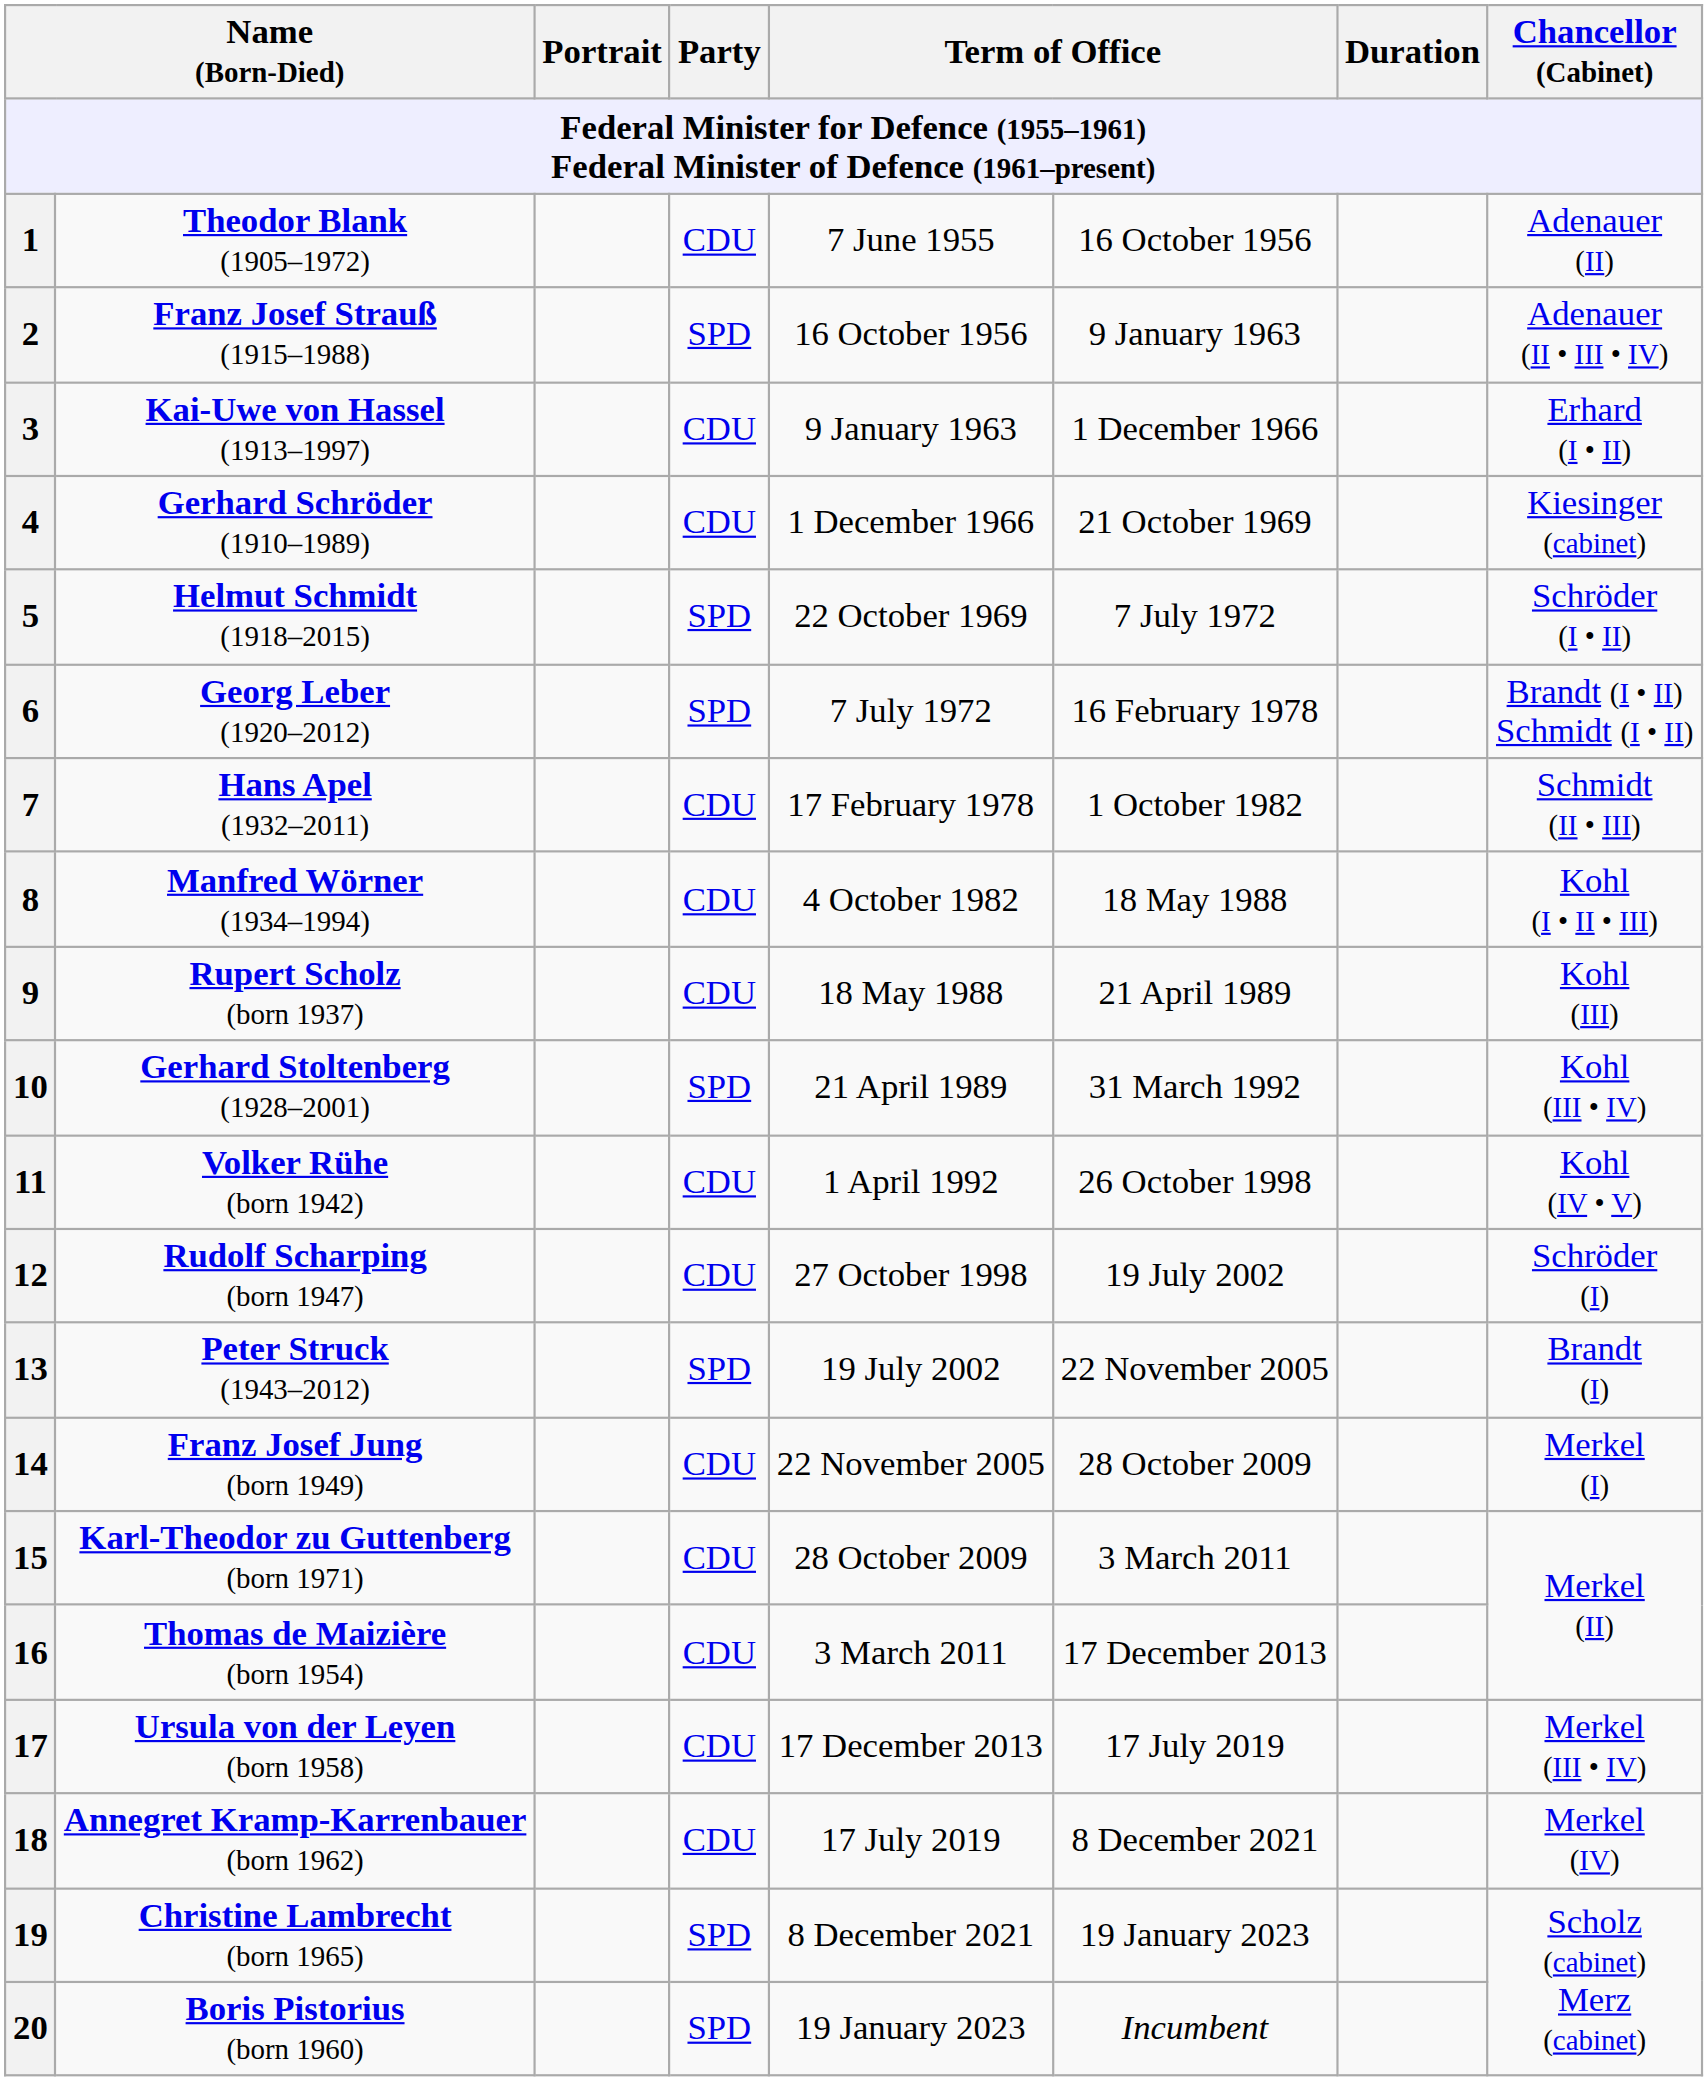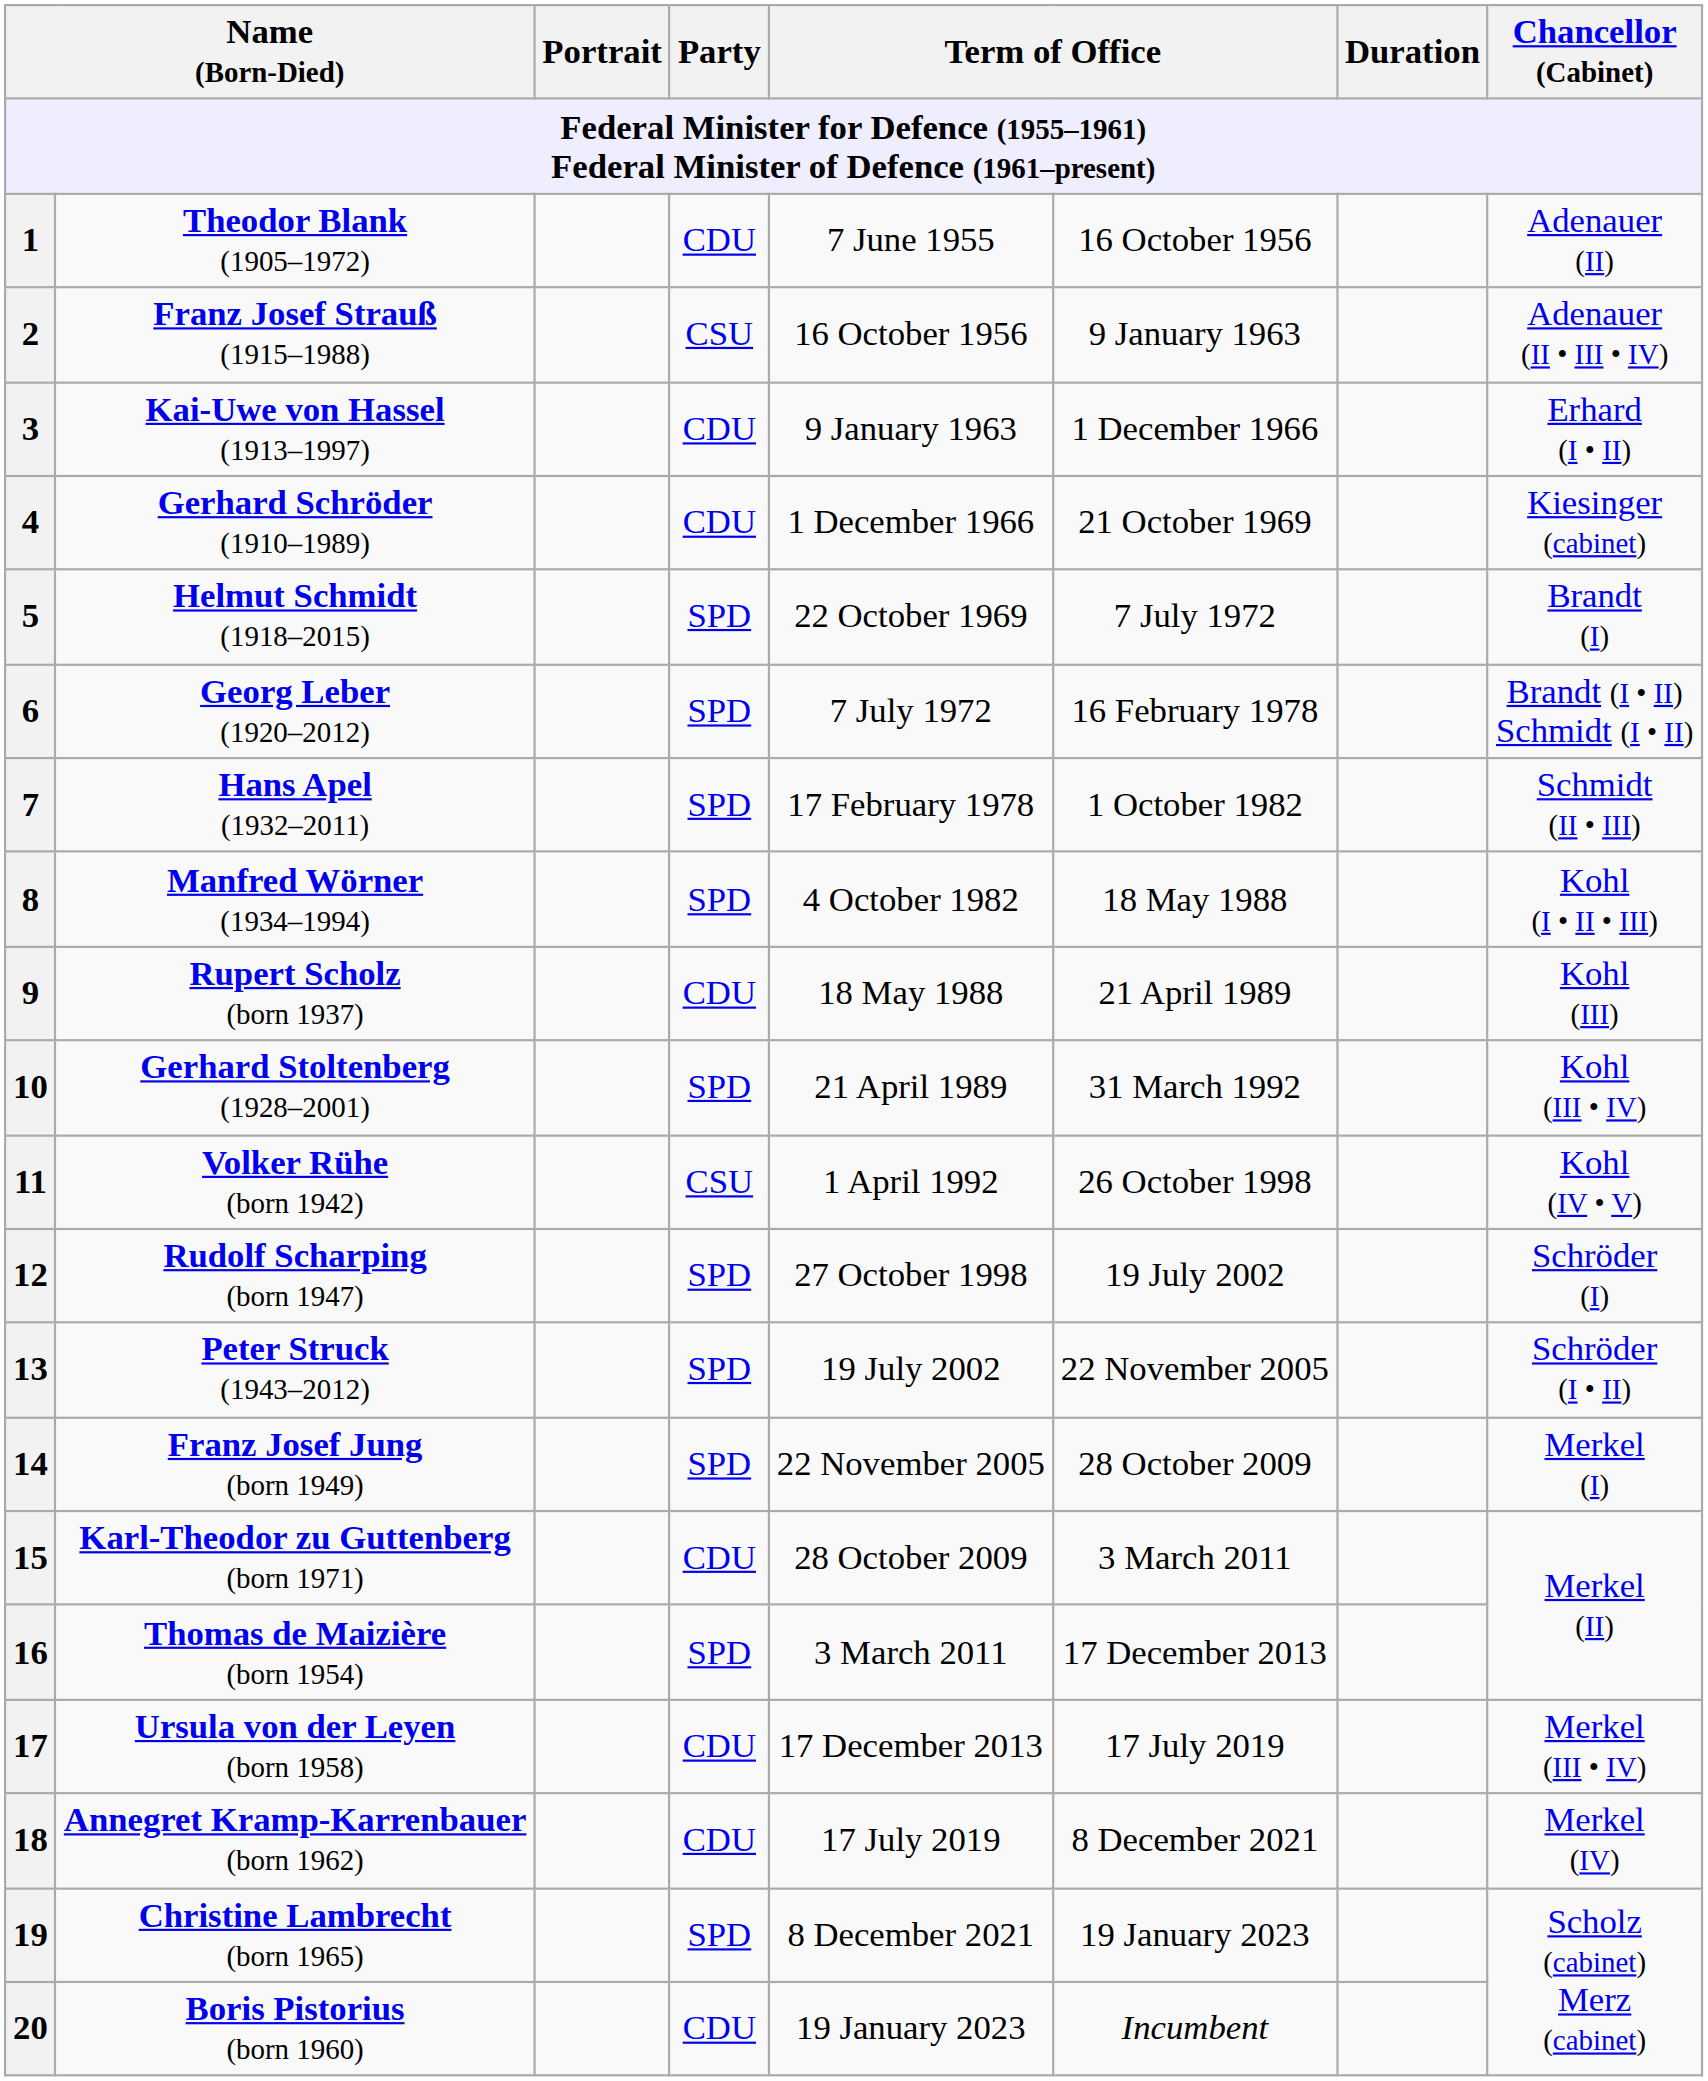(719, 333) SPD -> (719, 333) CSU
(1595, 616) Schröder (I • II) -> (1595, 616) Brandt (I)
(719, 804) CDU -> (719, 804) SPD
(719, 898) CDU -> (719, 898) SPD
(719, 1181) CDU -> (719, 1181) CSU
(719, 1275) CDU -> (719, 1275) SPD
(1595, 1369) Brandt (I) -> (1595, 1369) Schröder (I • II)
(719, 1463) CDU -> (719, 1463) SPD
(719, 1651) CDU -> (719, 1651) SPD
(719, 2028) SPD -> (719, 2028) CDU
